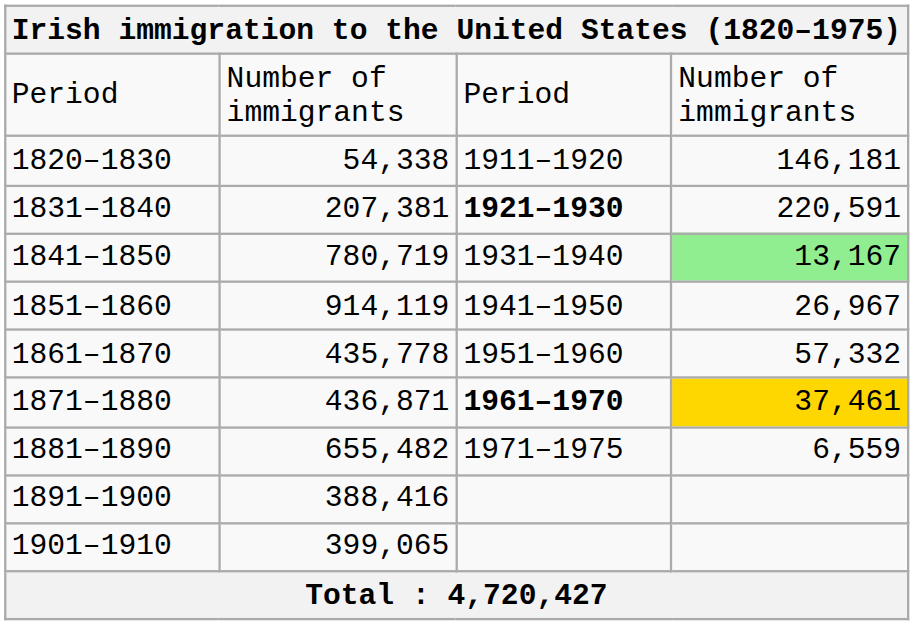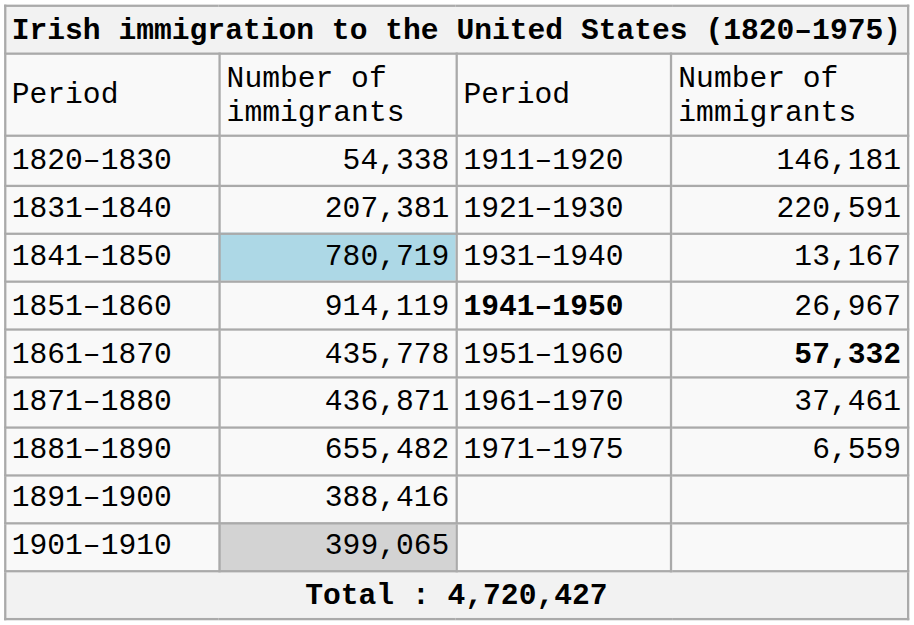(543, 209) bold -> (543, 209) normal
(387, 257) no background -> (387, 257) lightblue background
(848, 257) lightgreen background -> (848, 257) no background
(543, 306) normal -> (543, 306) bold
(848, 354) normal -> (848, 354) bold
(543, 402) bold -> (543, 402) normal
(848, 402) gold background -> (848, 402) no background
(387, 547) no background -> (387, 547) lightgrey background
